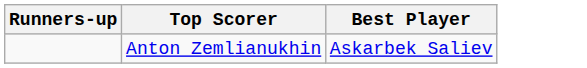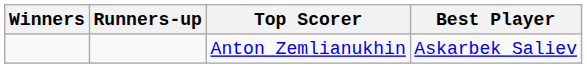+ column: (47, 19)
